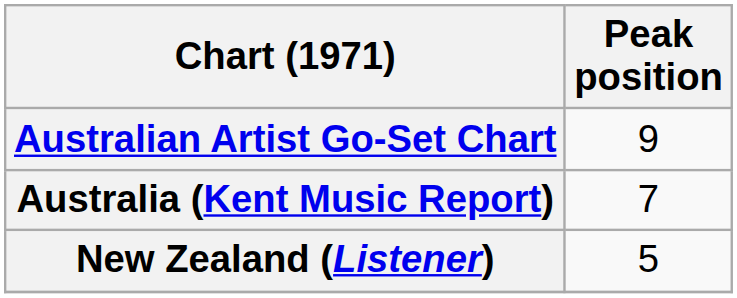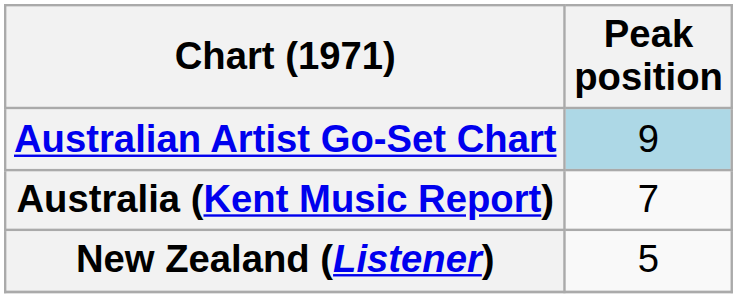(649, 138) no background -> (649, 138) lightblue background
